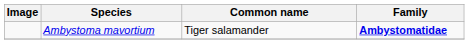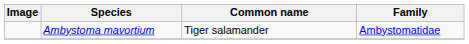(403, 30) bold -> (400, 30) normal
